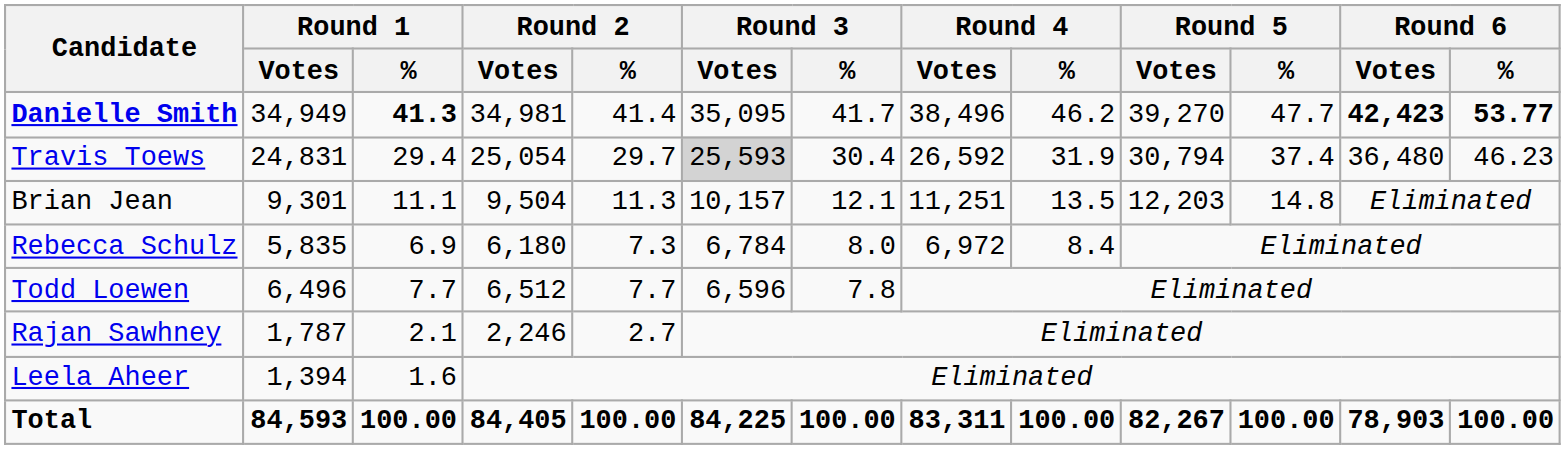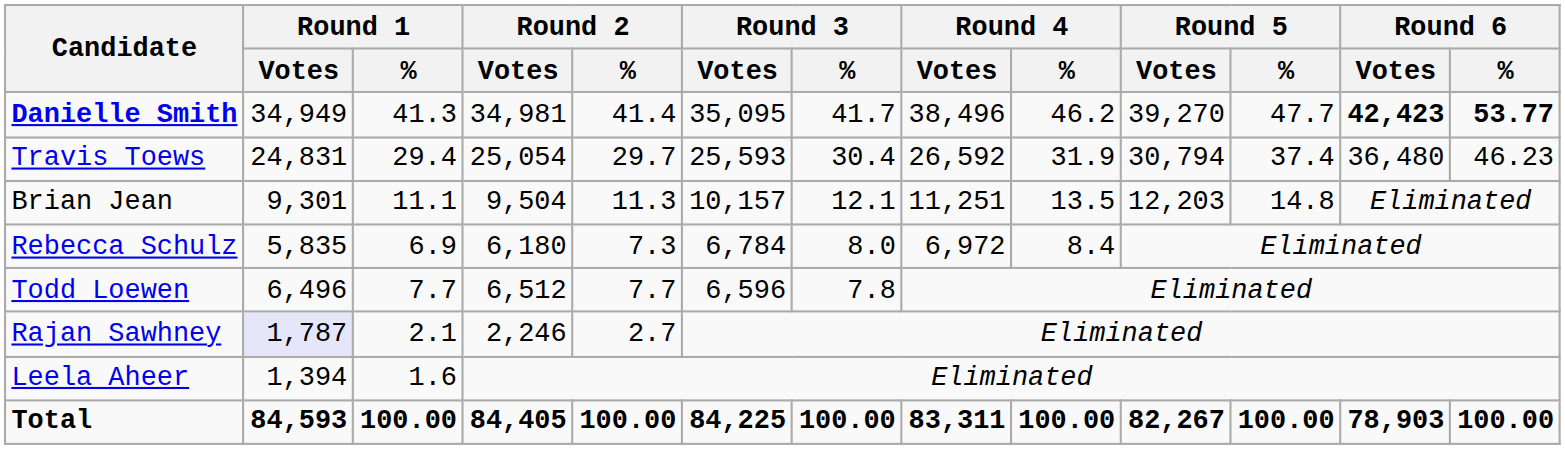(425, 115) bold -> (425, 115) normal
(738, 159) lightgrey background -> (738, 159) no background
(307, 334) no background -> (307, 334) lavender background
